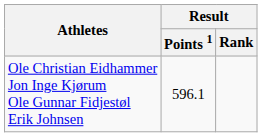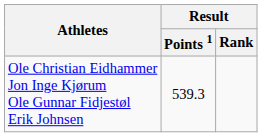(188, 94) 596.1 -> (188, 94) 539.3
